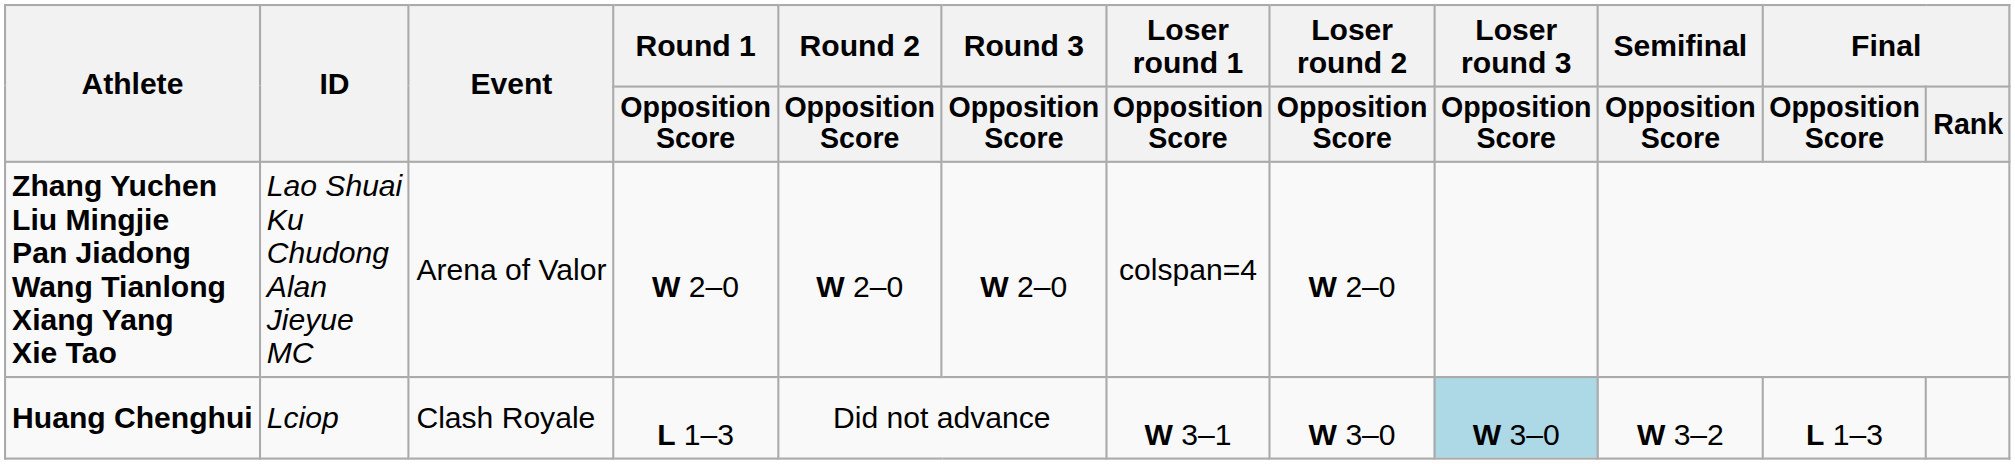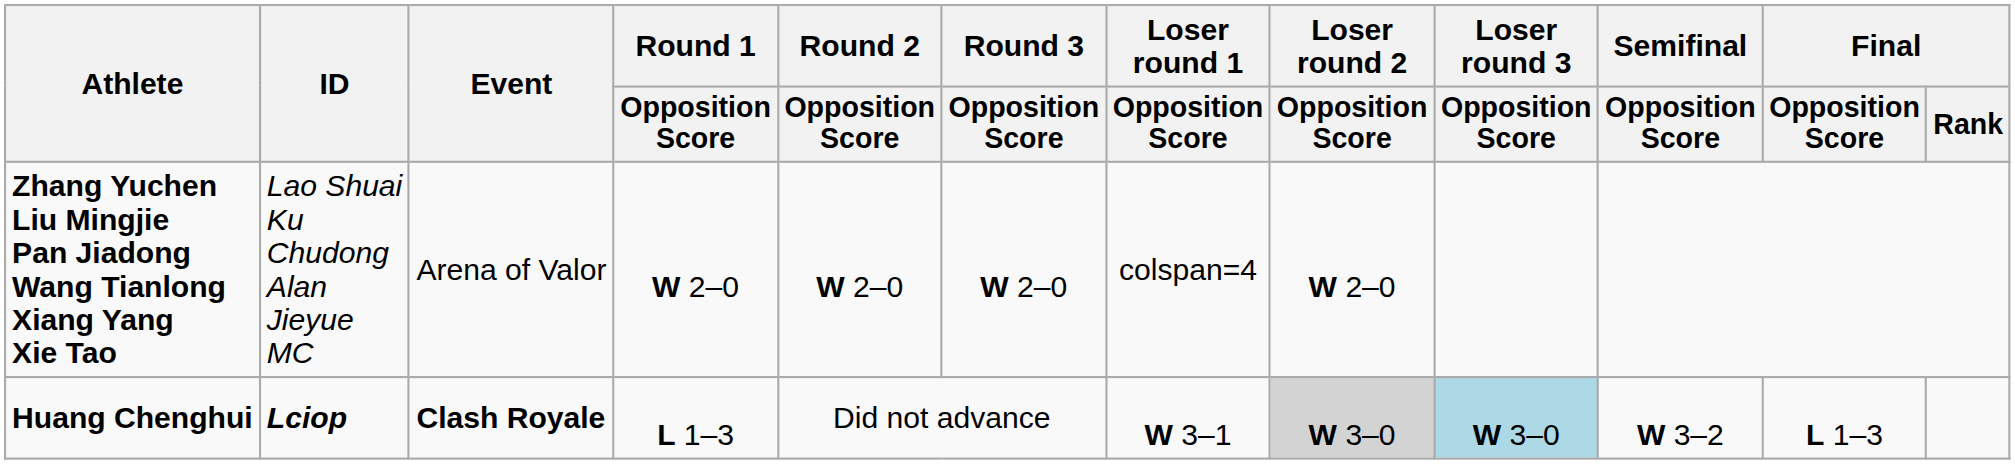(303, 418) normal -> (307, 418) bold
(506, 418) normal -> (511, 418) bold
(1352, 435) no background -> (1352, 435) lightgrey background
